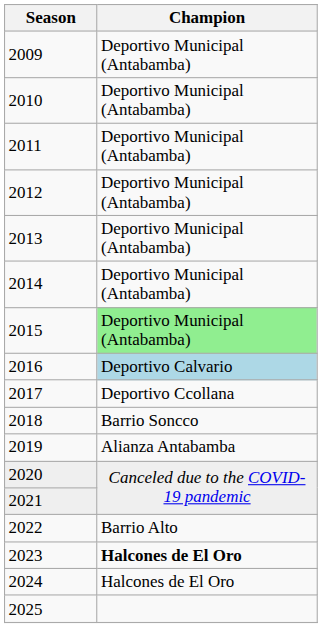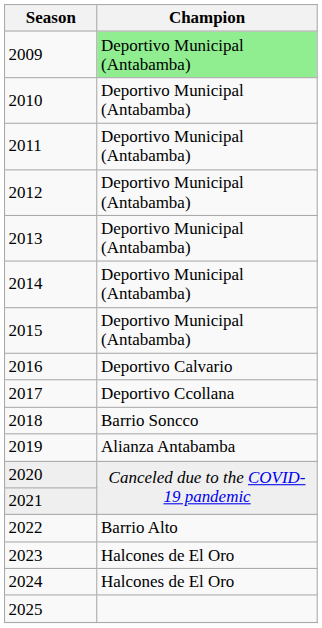(172, 54) no background -> (172, 54) lightgreen background
(172, 330) lightgreen background -> (172, 330) no background
(167, 366) lightblue background -> (167, 366) no background
(171, 554) bold -> (168, 554) normal
